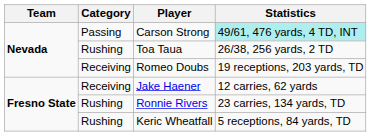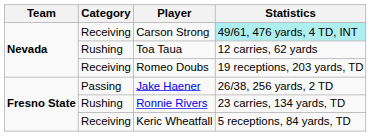(101, 31) Passing -> (106, 31) Receiving
(275, 49) 26/38, 256 yards, 2 TD -> (268, 49) 12 carries, 62 yards
(106, 85) Receiving -> (101, 85) Passing
(268, 85) 12 carries, 62 yards -> (275, 85) 26/38, 256 yards, 2 TD
(102, 121) Rushing -> (106, 121) Receiving
